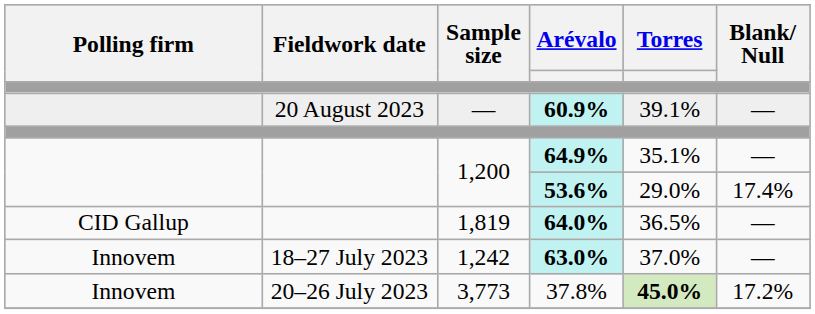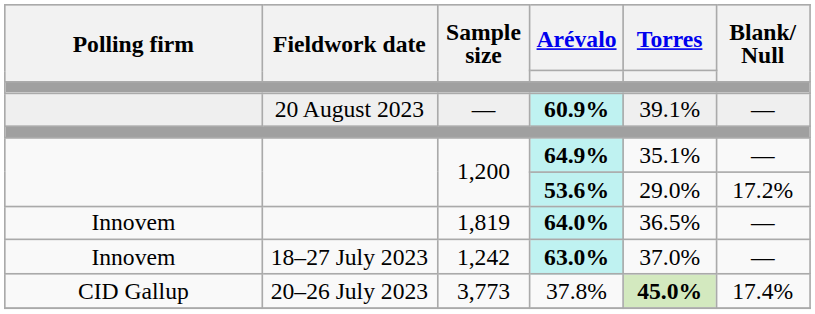(763, 189) 17.4% -> (763, 189) 17.2%
(133, 223) CID Gallup -> (133, 223) Innovem
(133, 291) Innovem -> (133, 291) CID Gallup
(763, 291) 17.2% -> (763, 291) 17.4%
